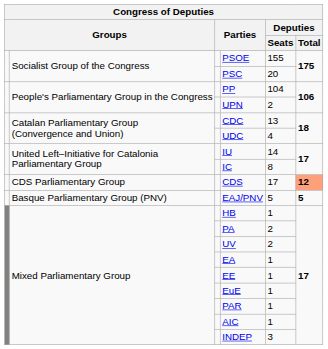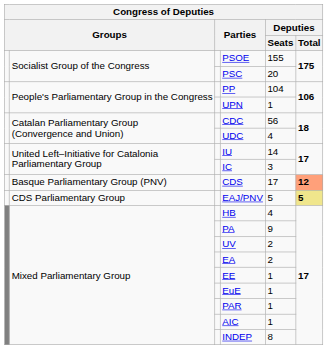(270, 105) 2 -> (270, 105) 1
(273, 120) 13 -> (273, 120) 56
(270, 167) 8 -> (270, 167) 3
(68, 182) CDS Parliamentary Group -> (89, 182) Basque Parliamentary Group (PNV)
(89, 197) Basque Parliamentary Group (PNV) -> (68, 197) CDS Parliamentary Group
(301, 197) no background -> (301, 197) khaki background
(270, 213) 1 -> (270, 213) 4
(270, 228) 2 -> (270, 228) 9
(270, 259) 1 -> (270, 259) 2
(270, 337) 3 -> (270, 337) 8
